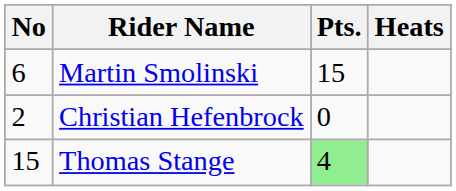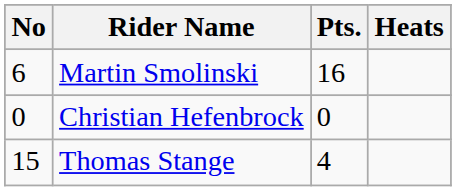(331, 71) 15 -> (331, 71) 16
(18, 116) 2 -> (18, 116) 0
(324, 161) lightgreen background -> (324, 161) no background
